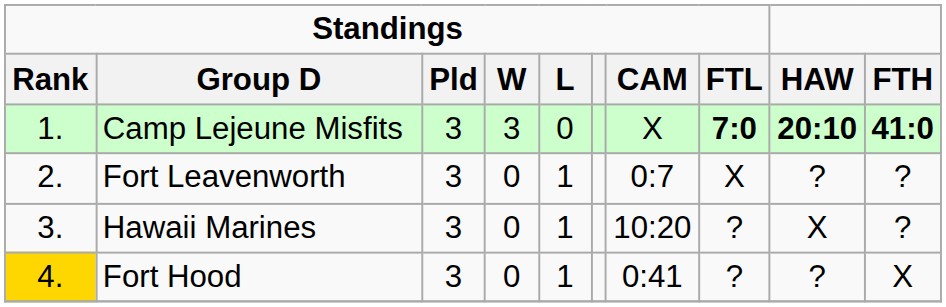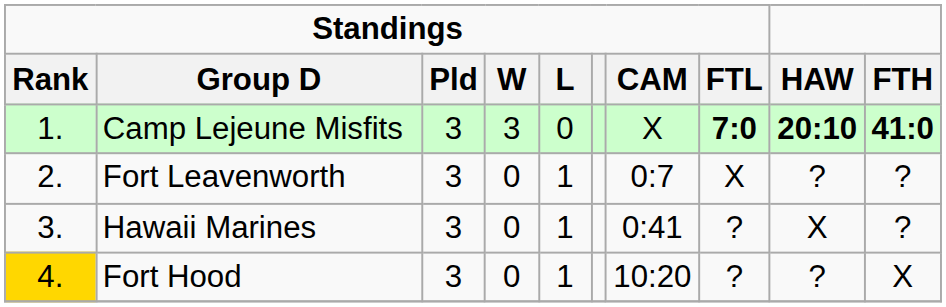(652, 227) 10:20 -> (652, 227) 0:41
(652, 276) 0:41 -> (652, 276) 10:20
